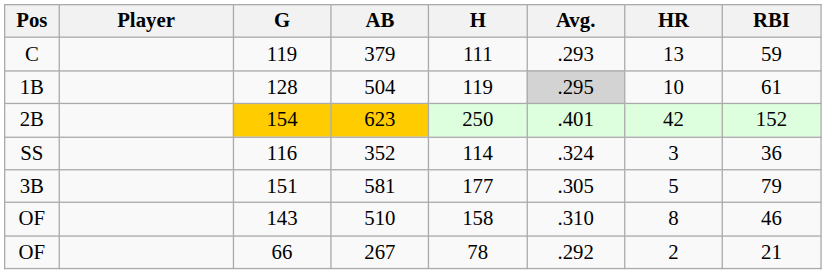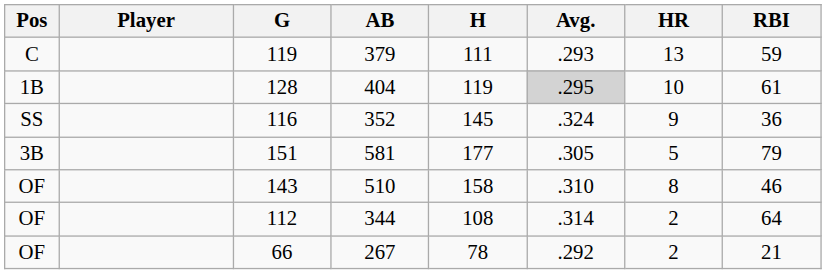(380, 86) 504 -> (380, 86) 404
- row: (282, 119)
(478, 152) 114 -> (478, 119) 145
(674, 152) 3 -> (674, 119) 9
+ row: (282, 218)
